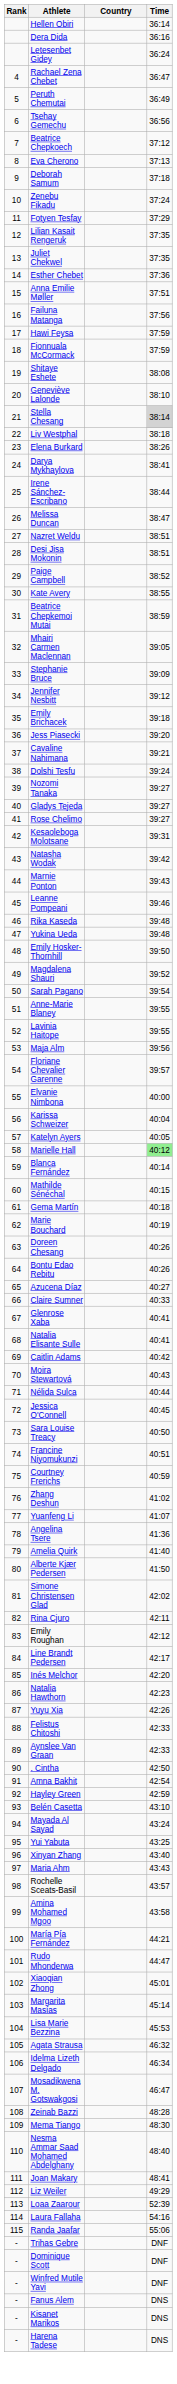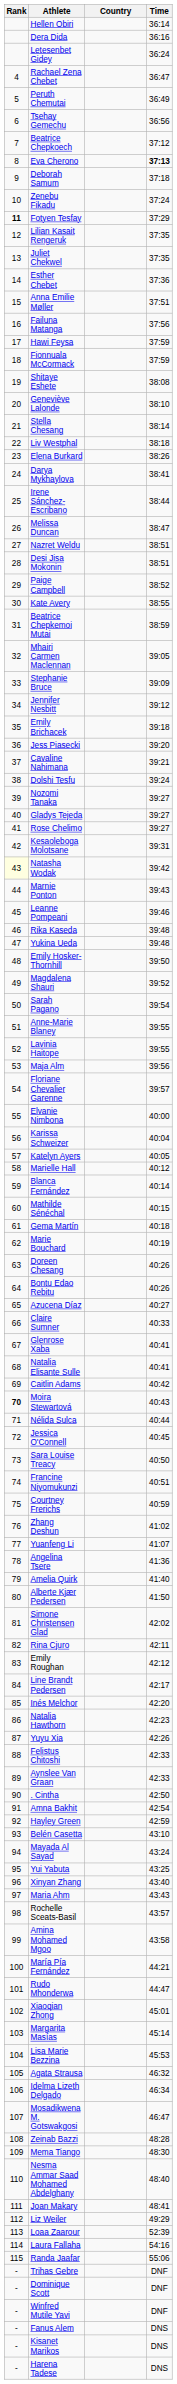(160, 161) normal -> (159, 161) bold
(16, 218) normal -> (16, 218) bold
(160, 417) lightgrey background -> (159, 426) no background
(16, 859) no background -> (16, 868) lightyellow background
(160, 1150) lightgreen background -> (159, 1169) no background
(16, 1375) normal -> (16, 1402) bold
